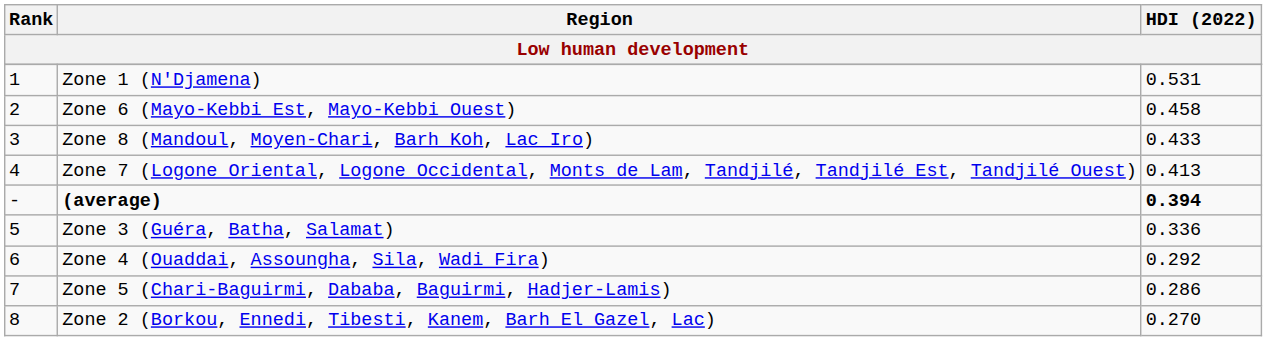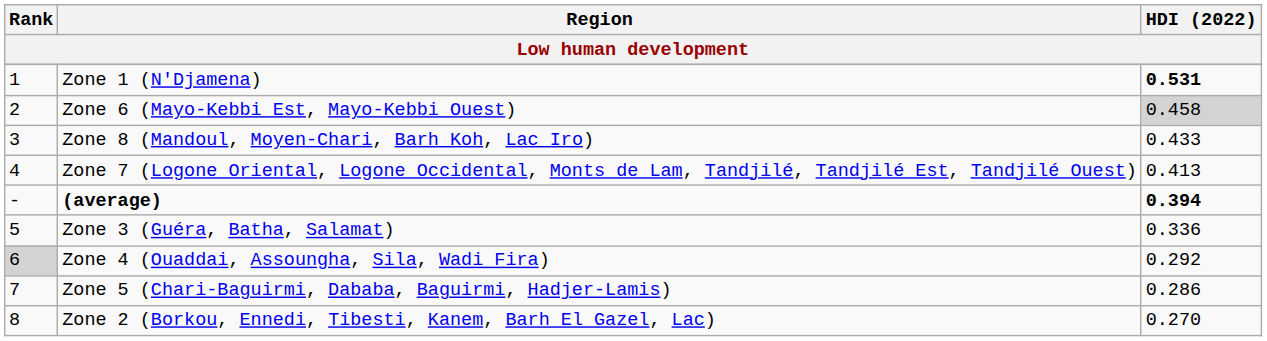(1173, 80) normal -> (1173, 80) bold
(1173, 110) no background -> (1173, 110) lightgrey background
(15, 260) no background -> (15, 260) lightgrey background
